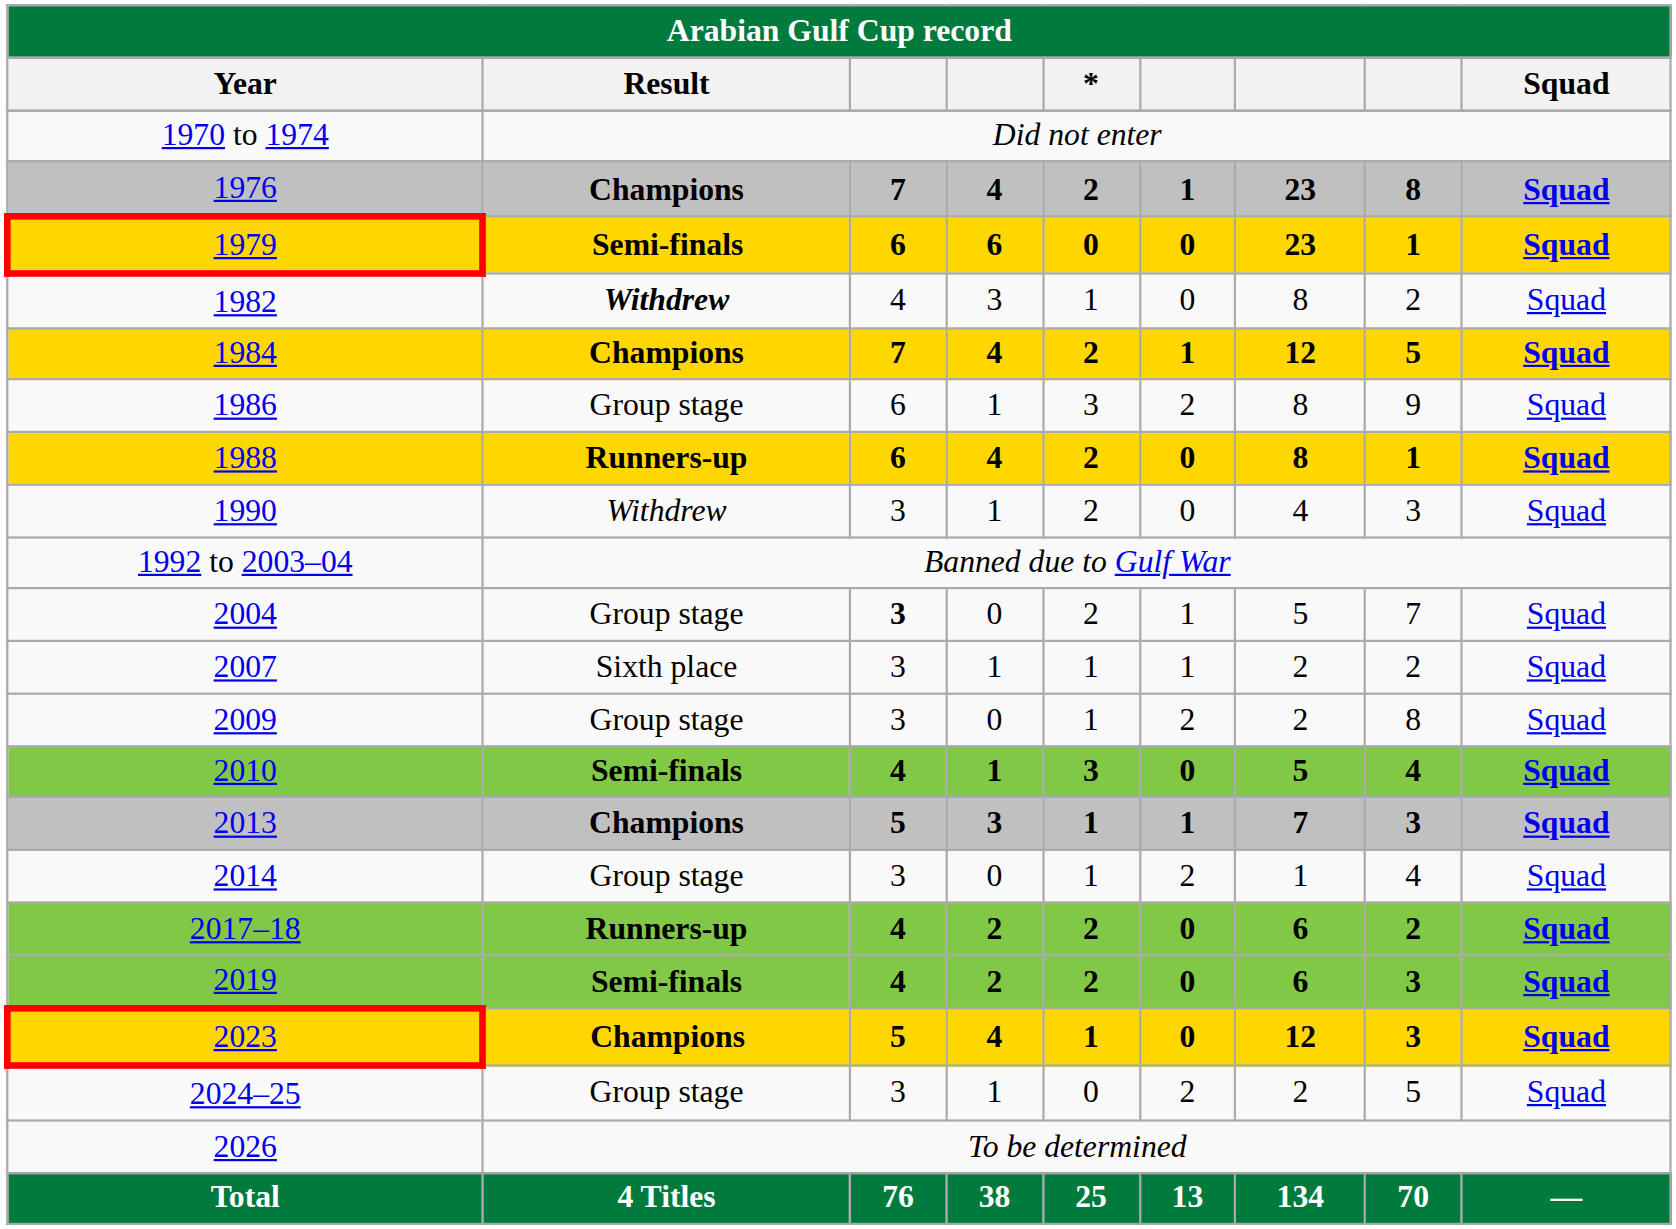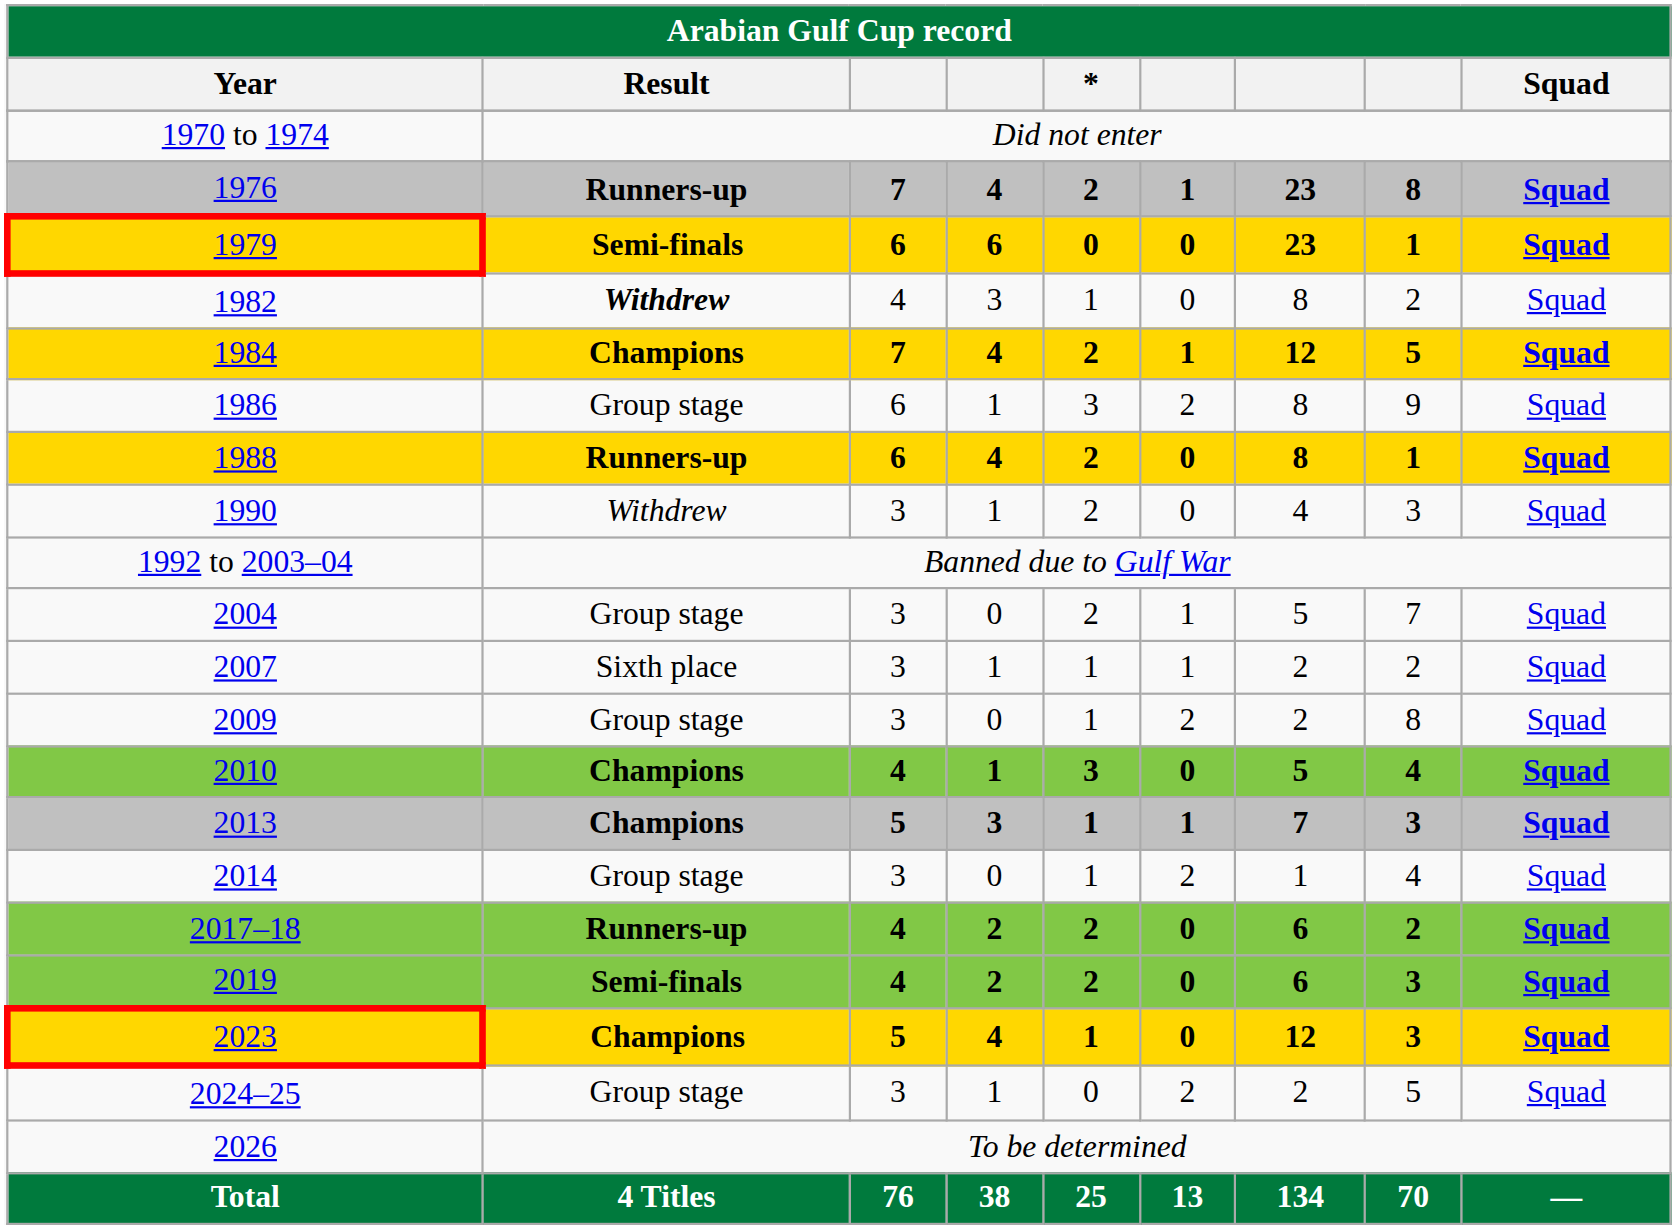(667, 188) Champions -> (667, 188) Runners-up
(898, 614) bold -> (898, 614) normal
(667, 771) Semi-finals -> (667, 771) Champions
